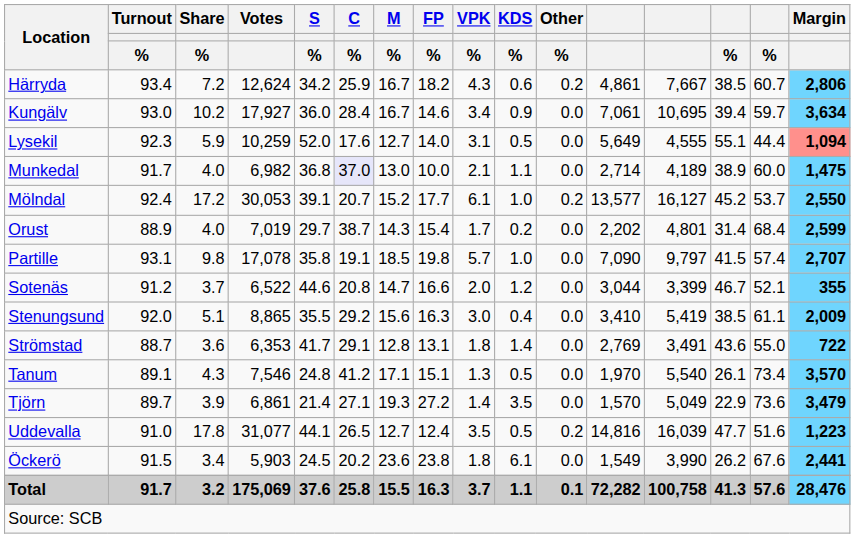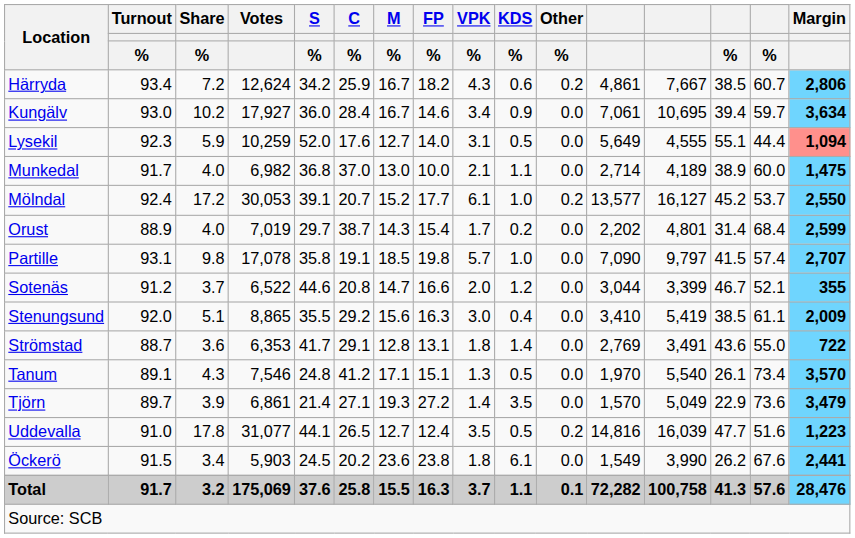(354, 171) lavender background -> (354, 171) no background
